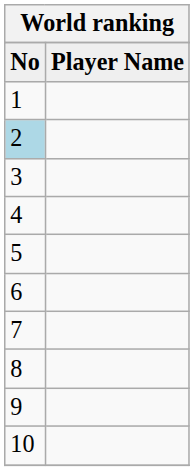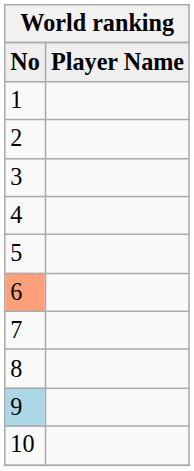(16, 138) lightblue background -> (16, 138) no background
(16, 291) no background -> (16, 291) lightsalmon background
(16, 406) no background -> (16, 406) lightblue background
